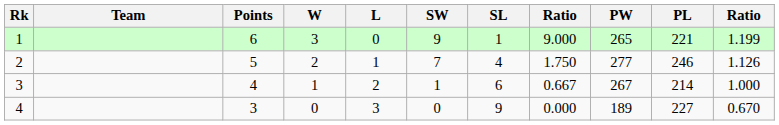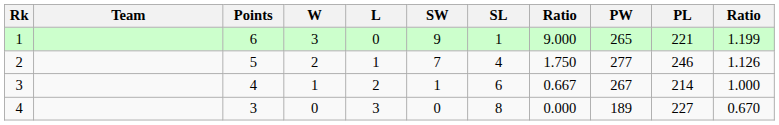(499, 108) 9 -> (499, 108) 8
